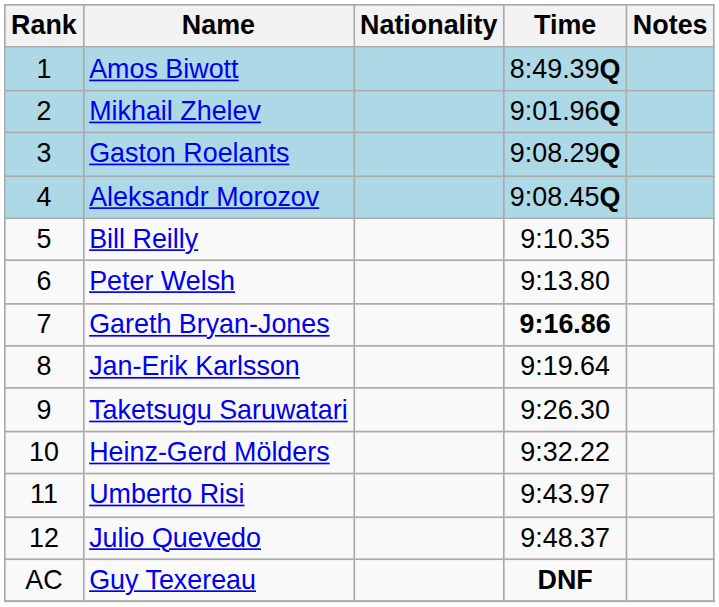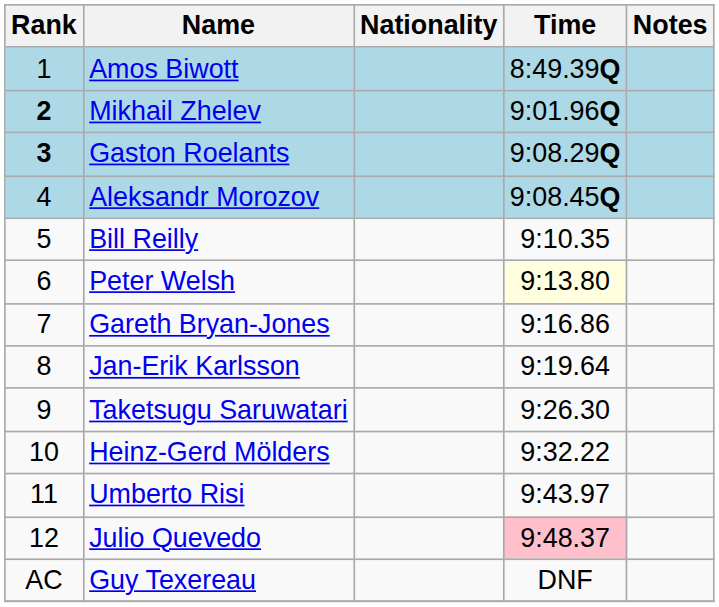(44, 111) normal -> (44, 111) bold
(44, 153) normal -> (44, 153) bold
(565, 281) no background -> (565, 281) lightyellow background
(565, 324) bold -> (565, 324) normal
(565, 537) no background -> (565, 537) pink background
(565, 580) bold -> (565, 580) normal
